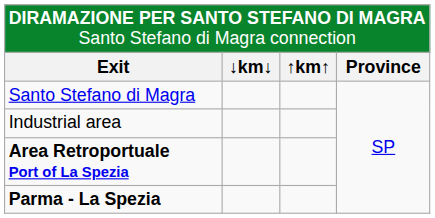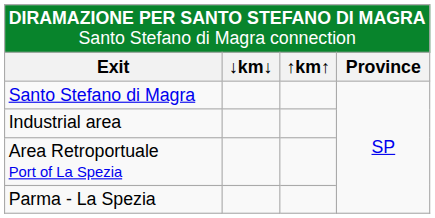(89, 161) bold -> (84, 161) normal
(85, 199) bold -> (82, 199) normal
